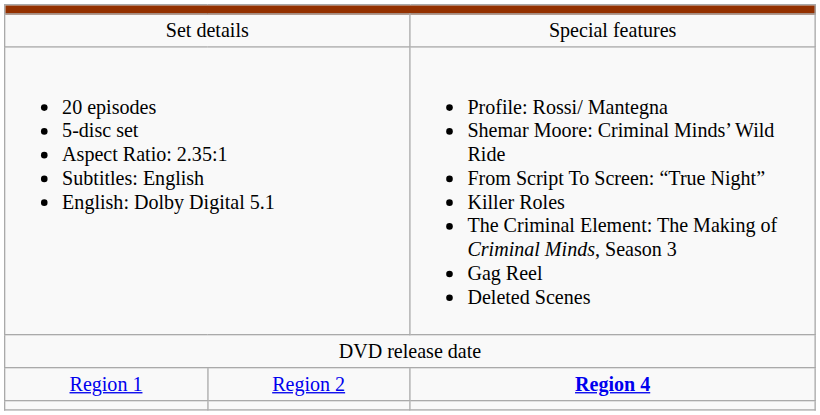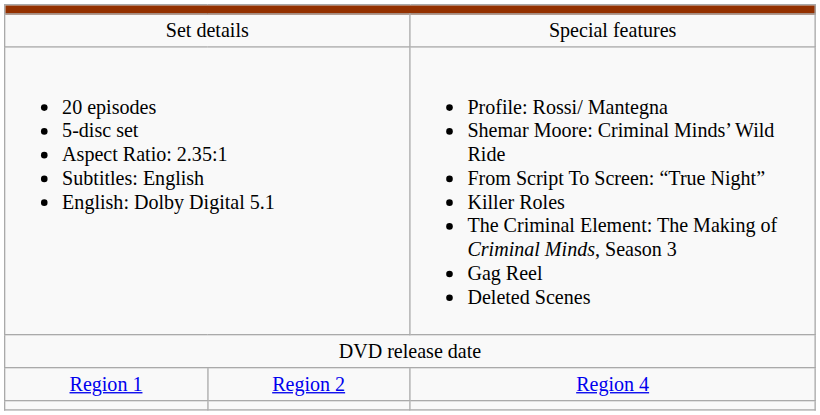(613, 383) bold -> (613, 383) normal
